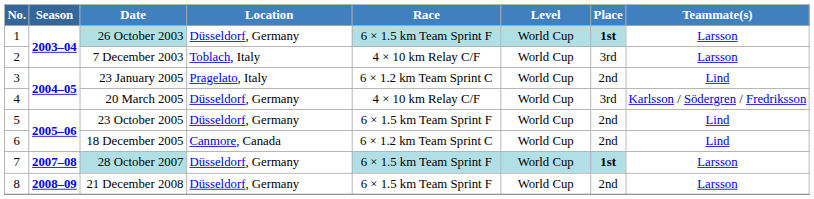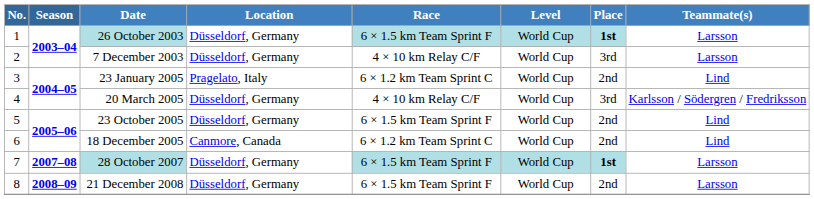(225, 57) Toblach, Italy -> (244, 57) Düsseldorf, Germany
